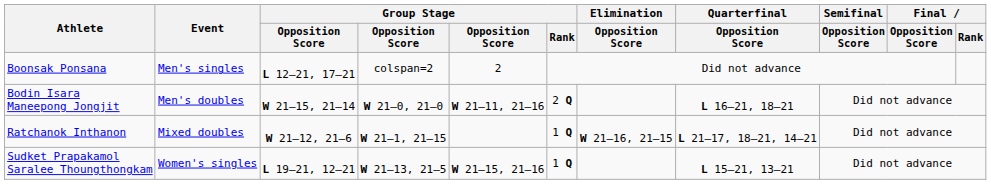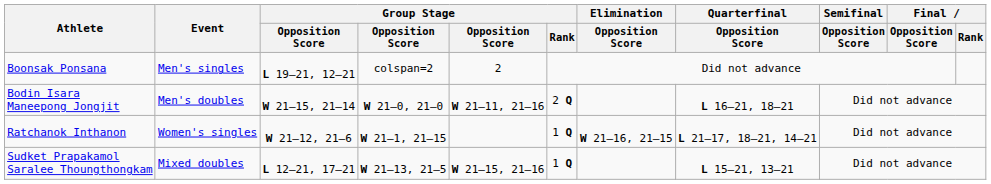(309, 75) L 12–21, 17–21 -> (309, 75) L 19–21, 12–21
(201, 131) Mixed doubles -> (208, 131) Women's singles
(208, 163) Women's singles -> (201, 163) Mixed doubles
(309, 169) L 19–21, 12–21 -> (309, 169) L 12–21, 17–21
